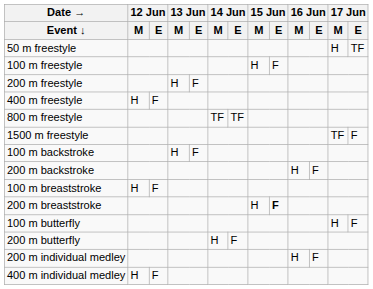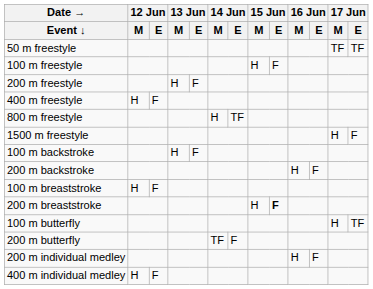(335, 48) H -> (337, 48) TF
(217, 118) TF -> (215, 118) H
(337, 135) TF -> (335, 135) H
(354, 223) F -> (358, 223) TF
(215, 240) H -> (217, 240) TF
